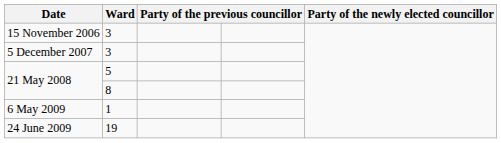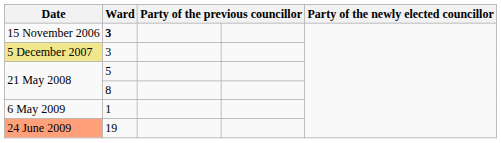(108, 33) normal -> (108, 33) bold
(50, 52) no background -> (50, 52) khaki background
(39, 128) no background -> (39, 128) lightsalmon background
